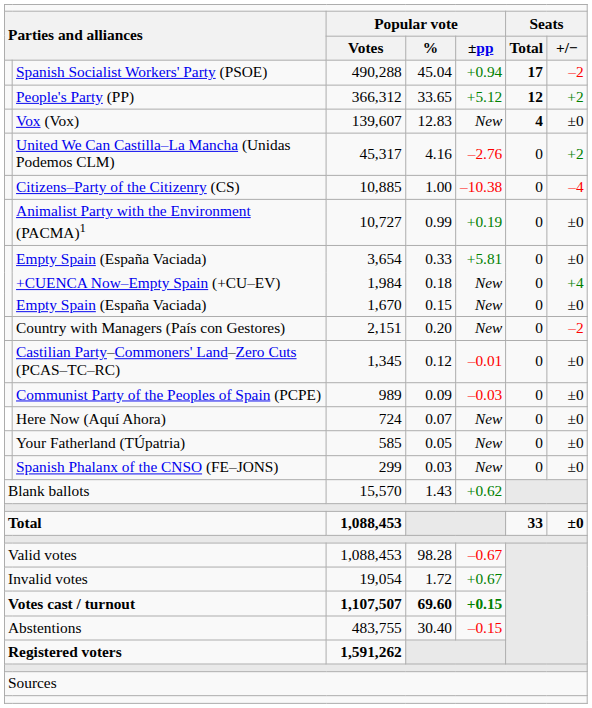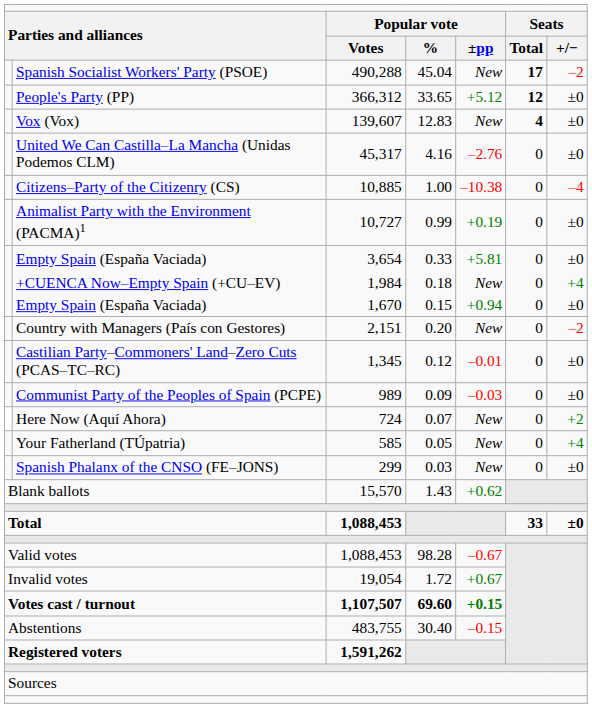(485, 72) +0.94 -> (489, 72) New
(575, 96) +2 -> (576, 96) ±0
(575, 154) +2 -> (576, 154) ±0
(489, 305) New -> (485, 305) +0.94
(576, 418) ±0 -> (575, 418) +2
(576, 443) ±0 -> (575, 443) +4
